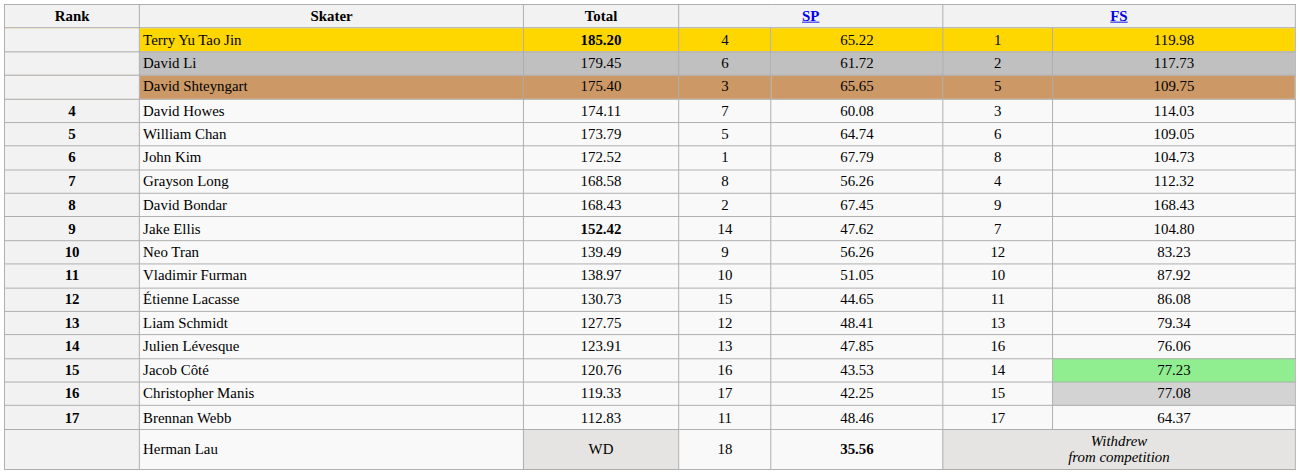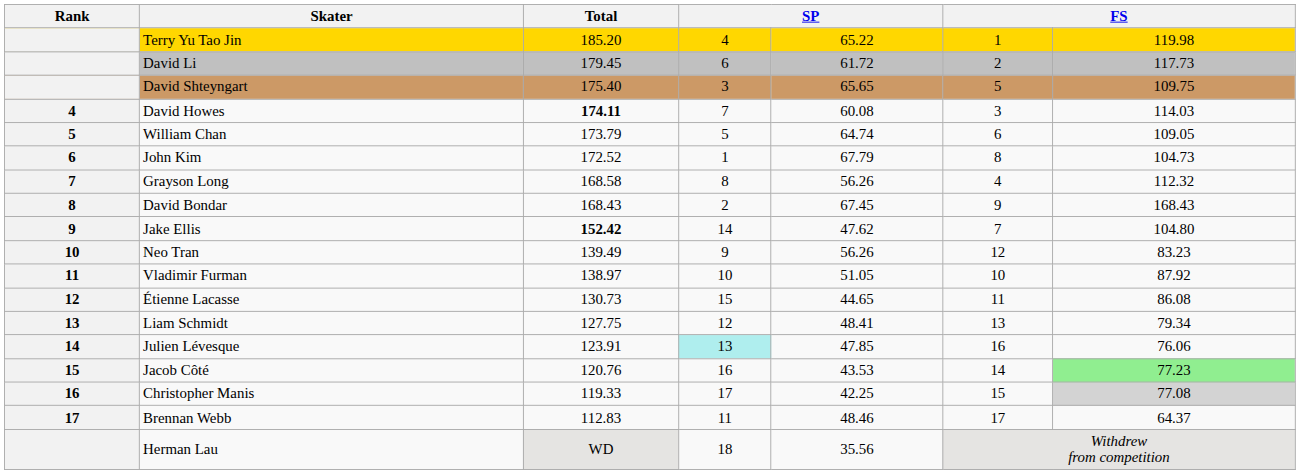(601, 39) bold -> (601, 39) normal
(601, 110) normal -> (601, 110) bold
(725, 346) no background -> (725, 346) paleturquoise background
(857, 449) bold -> (857, 449) normal
